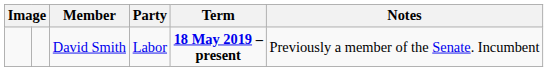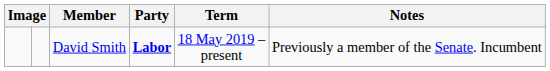(150, 46) normal -> (152, 46) bold
(218, 46) bold -> (221, 46) normal
